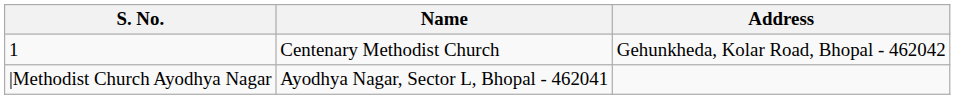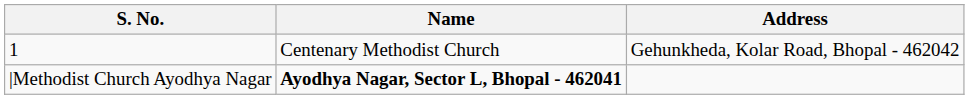(444, 79) normal -> (451, 79) bold
